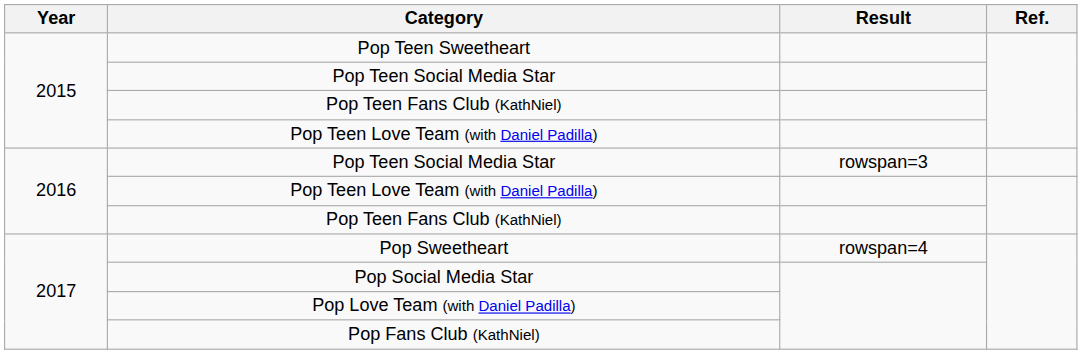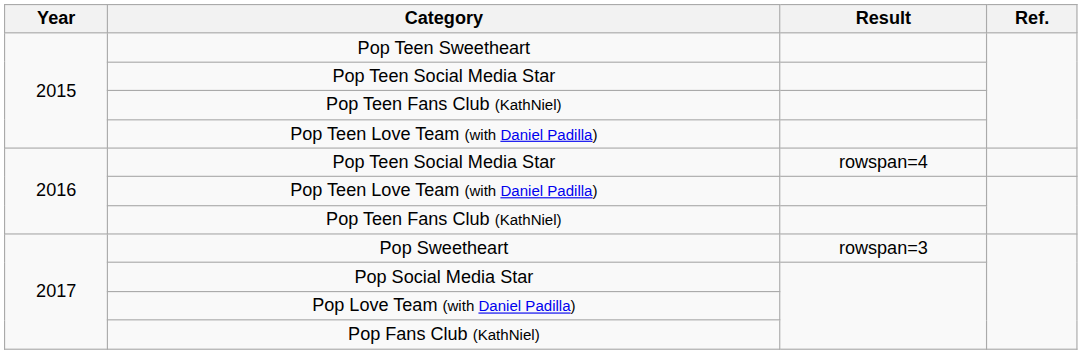(883, 162) rowspan=3 -> (883, 162) rowspan=4
(883, 248) rowspan=4 -> (883, 248) rowspan=3
